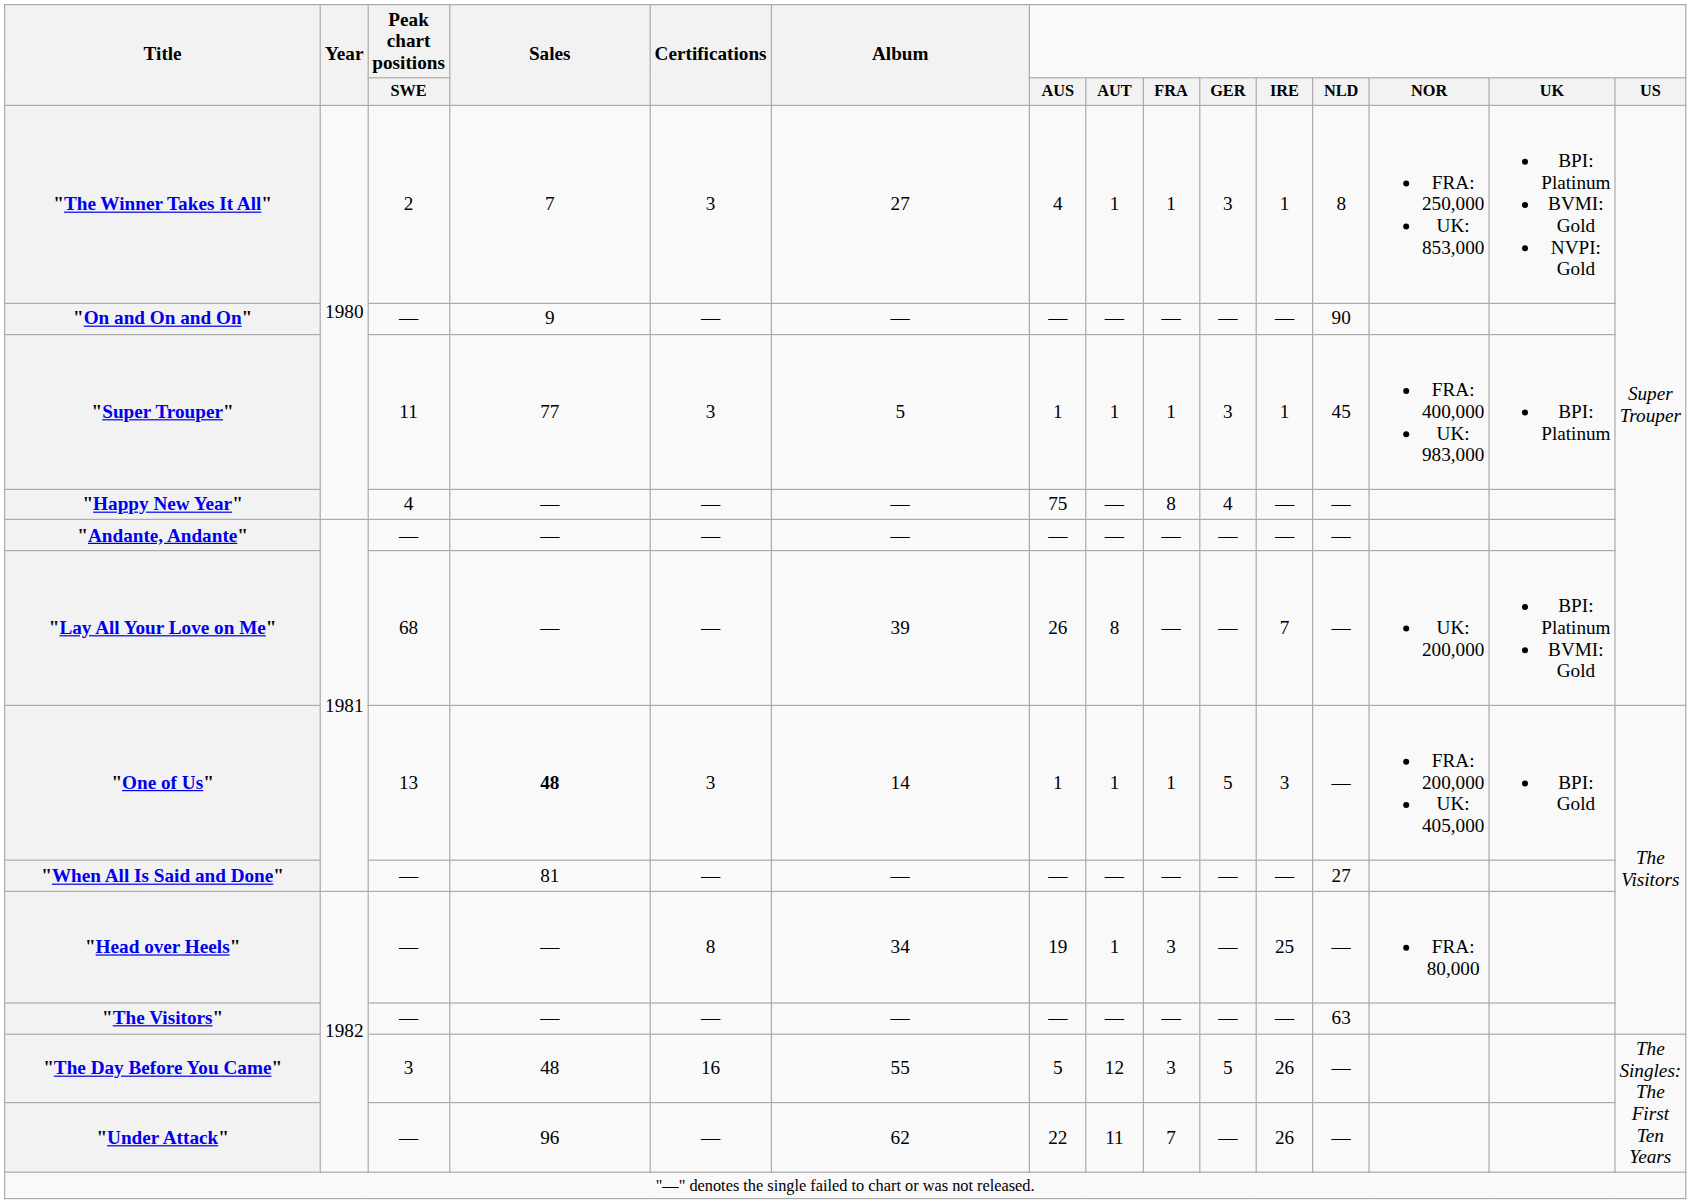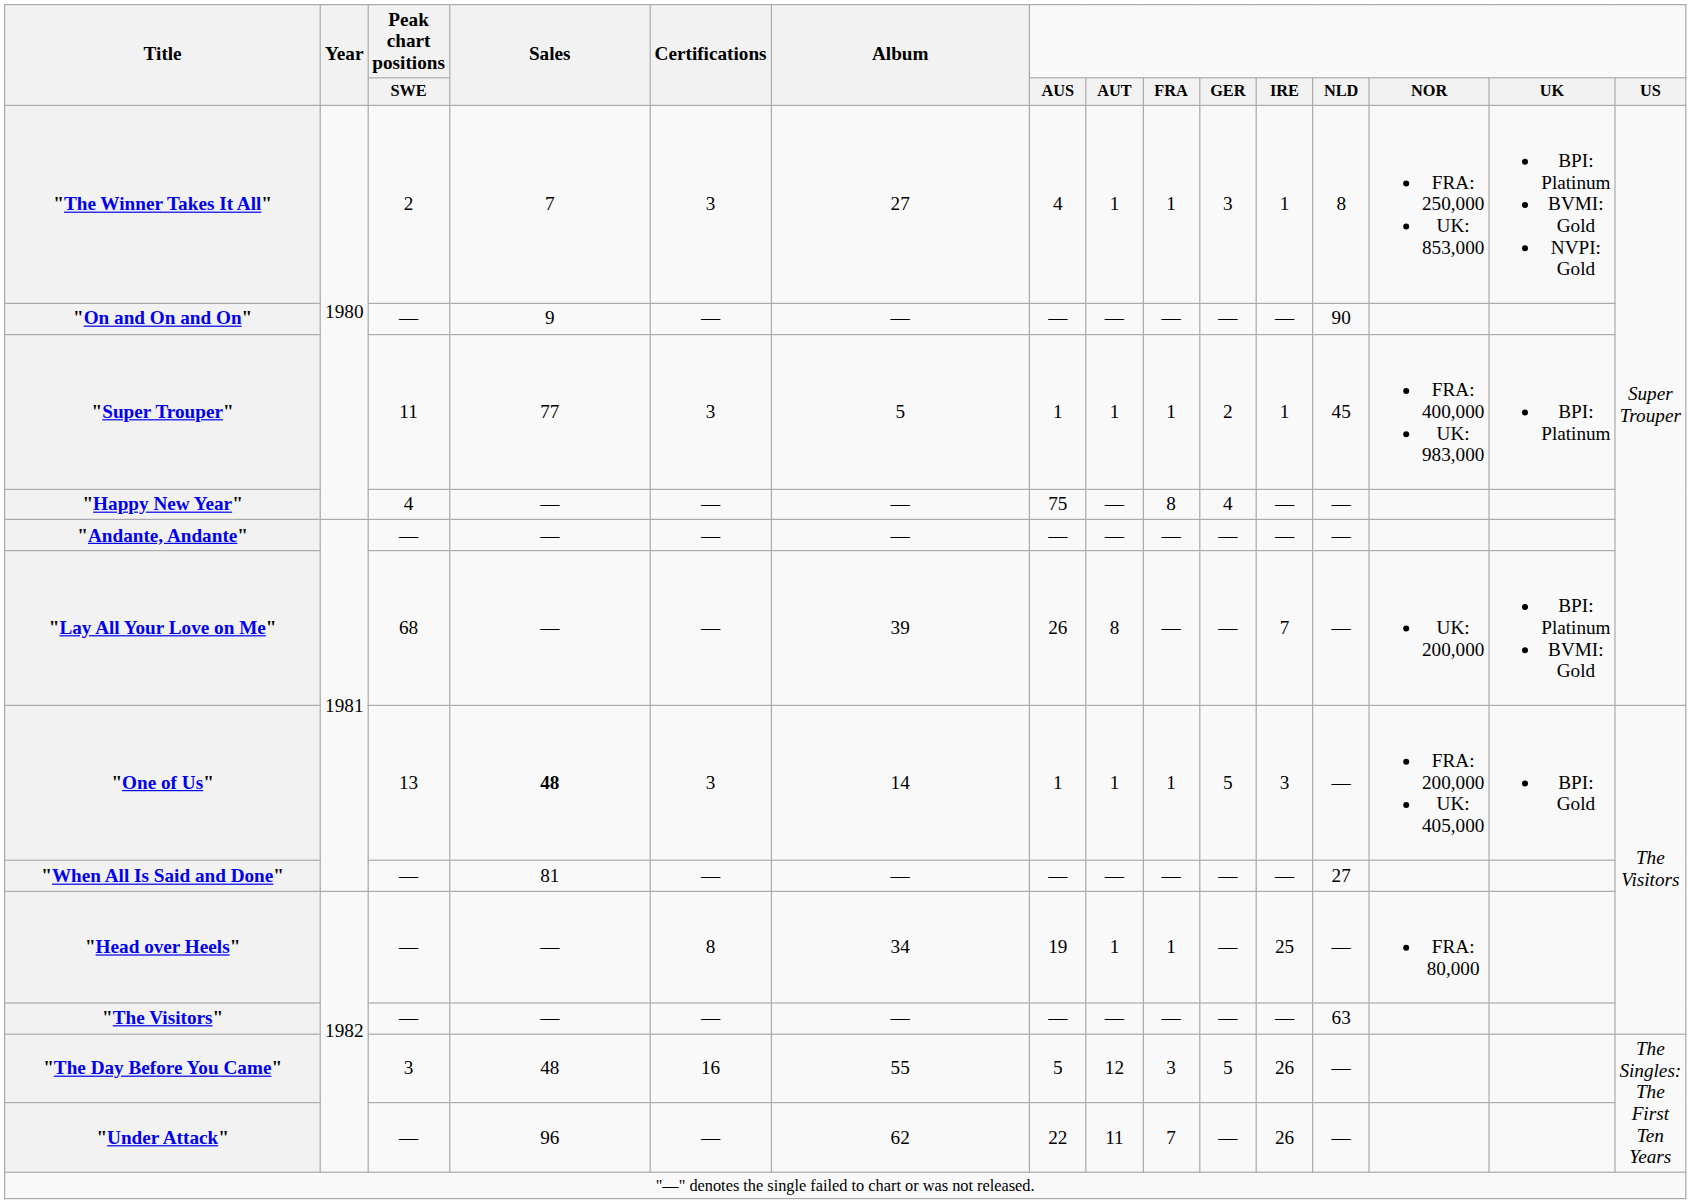(1228, 411) 3 -> (1228, 411) 2
(1171, 947) 3 -> (1171, 947) 1
